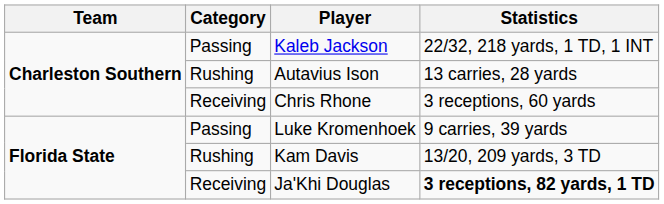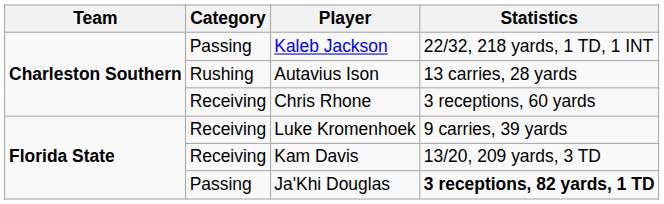(221, 129) Passing -> (228, 129) Receiving
(222, 157) Rushing -> (228, 157) Receiving
(228, 184) Receiving -> (221, 184) Passing
